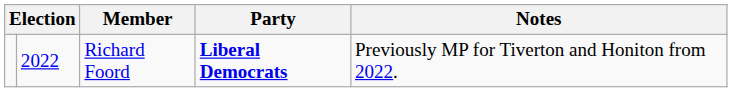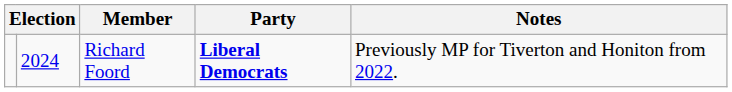(40, 60) 2022 -> (40, 60) 2024
